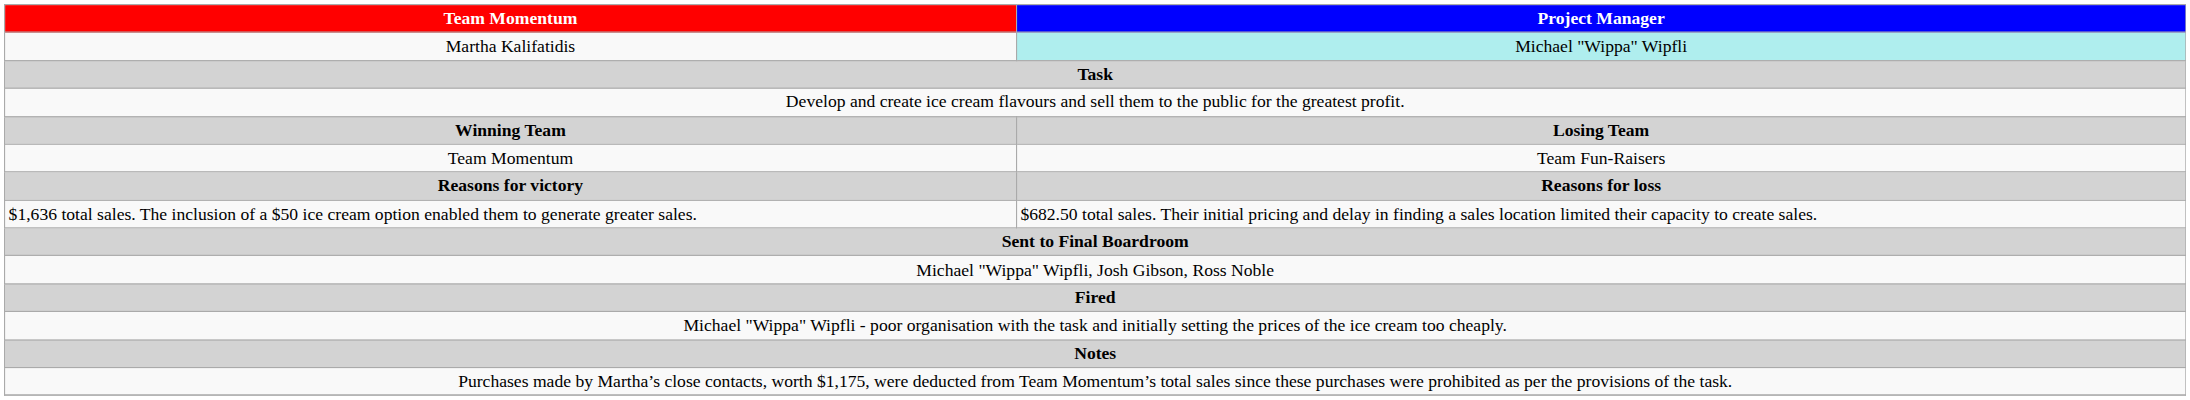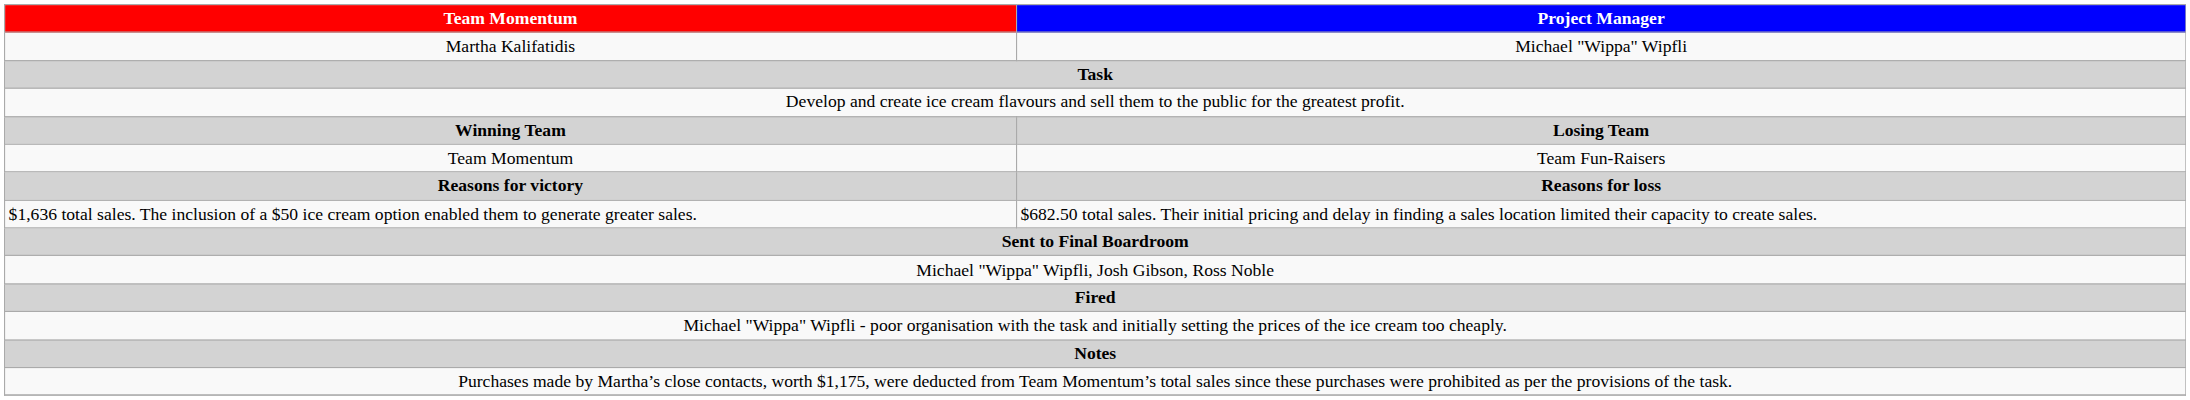(1601, 46) paleturquoise background -> (1601, 46) no background
